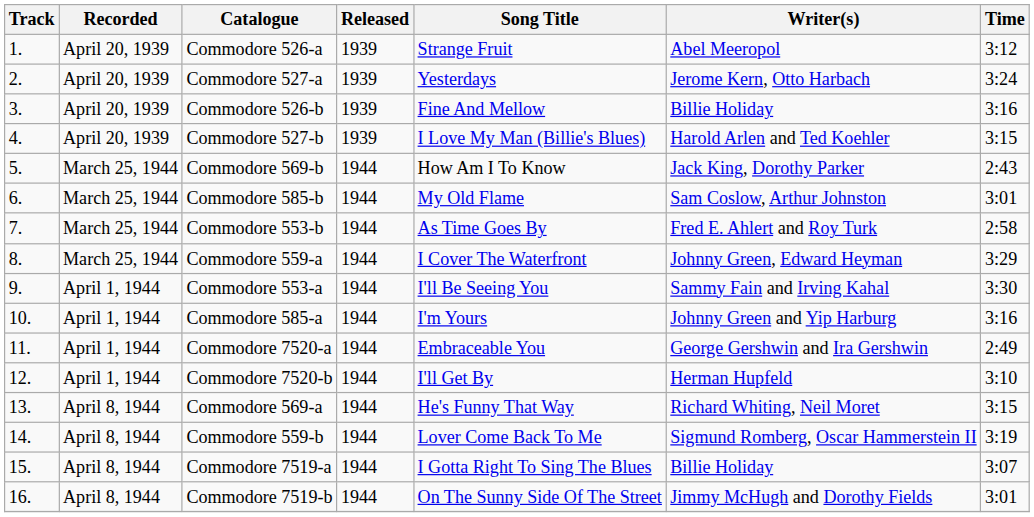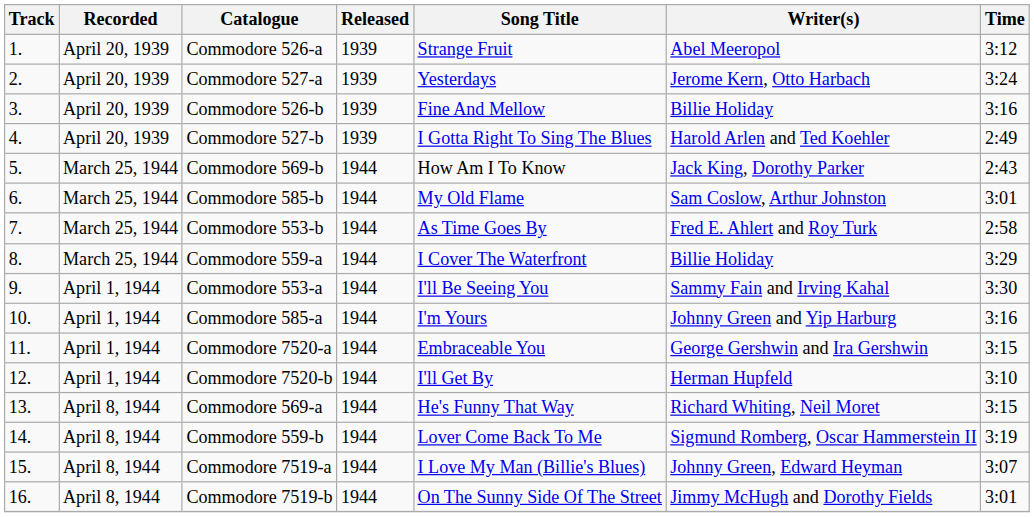(531, 138) I Love My Man (Billie's Blues) -> (535, 138) I Gotta Right To Sing The Blues
(1001, 138) 3:15 -> (1001, 138) 2:49
(786, 258) Johnny Green, Edward Heyman -> (722, 258) Billie Holiday
(1001, 347) 2:49 -> (1001, 347) 3:15
(535, 466) I Gotta Right To Sing The Blues -> (531, 466) I Love My Man (Billie's Blues)
(722, 466) Billie Holiday -> (786, 466) Johnny Green, Edward Heyman
